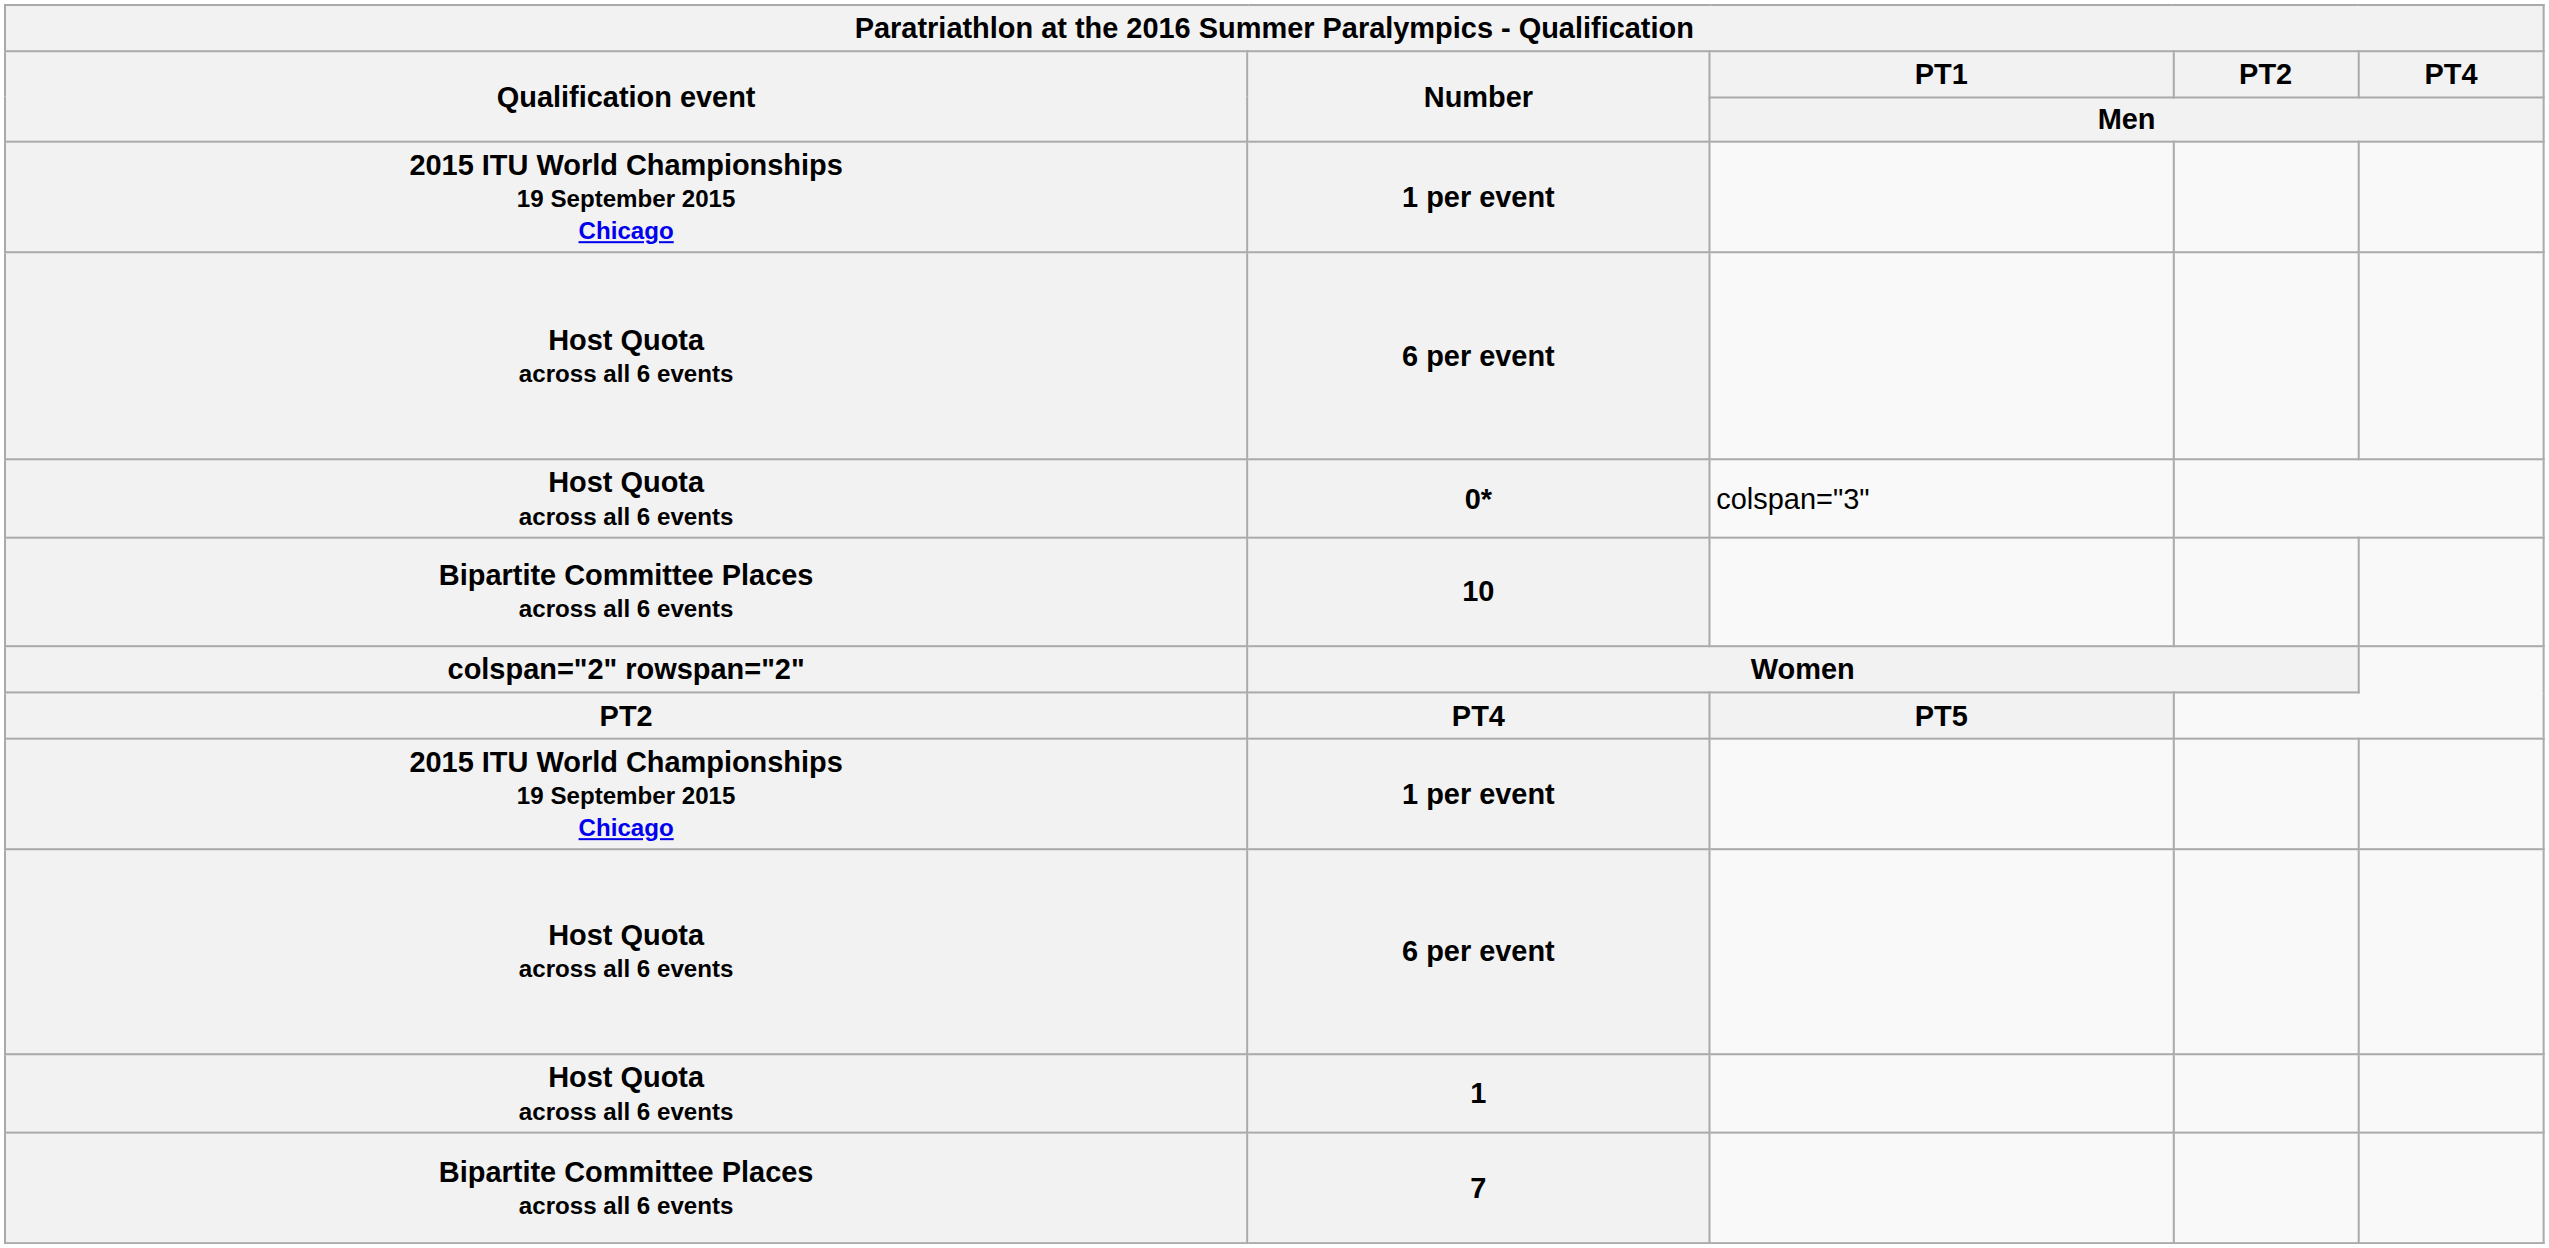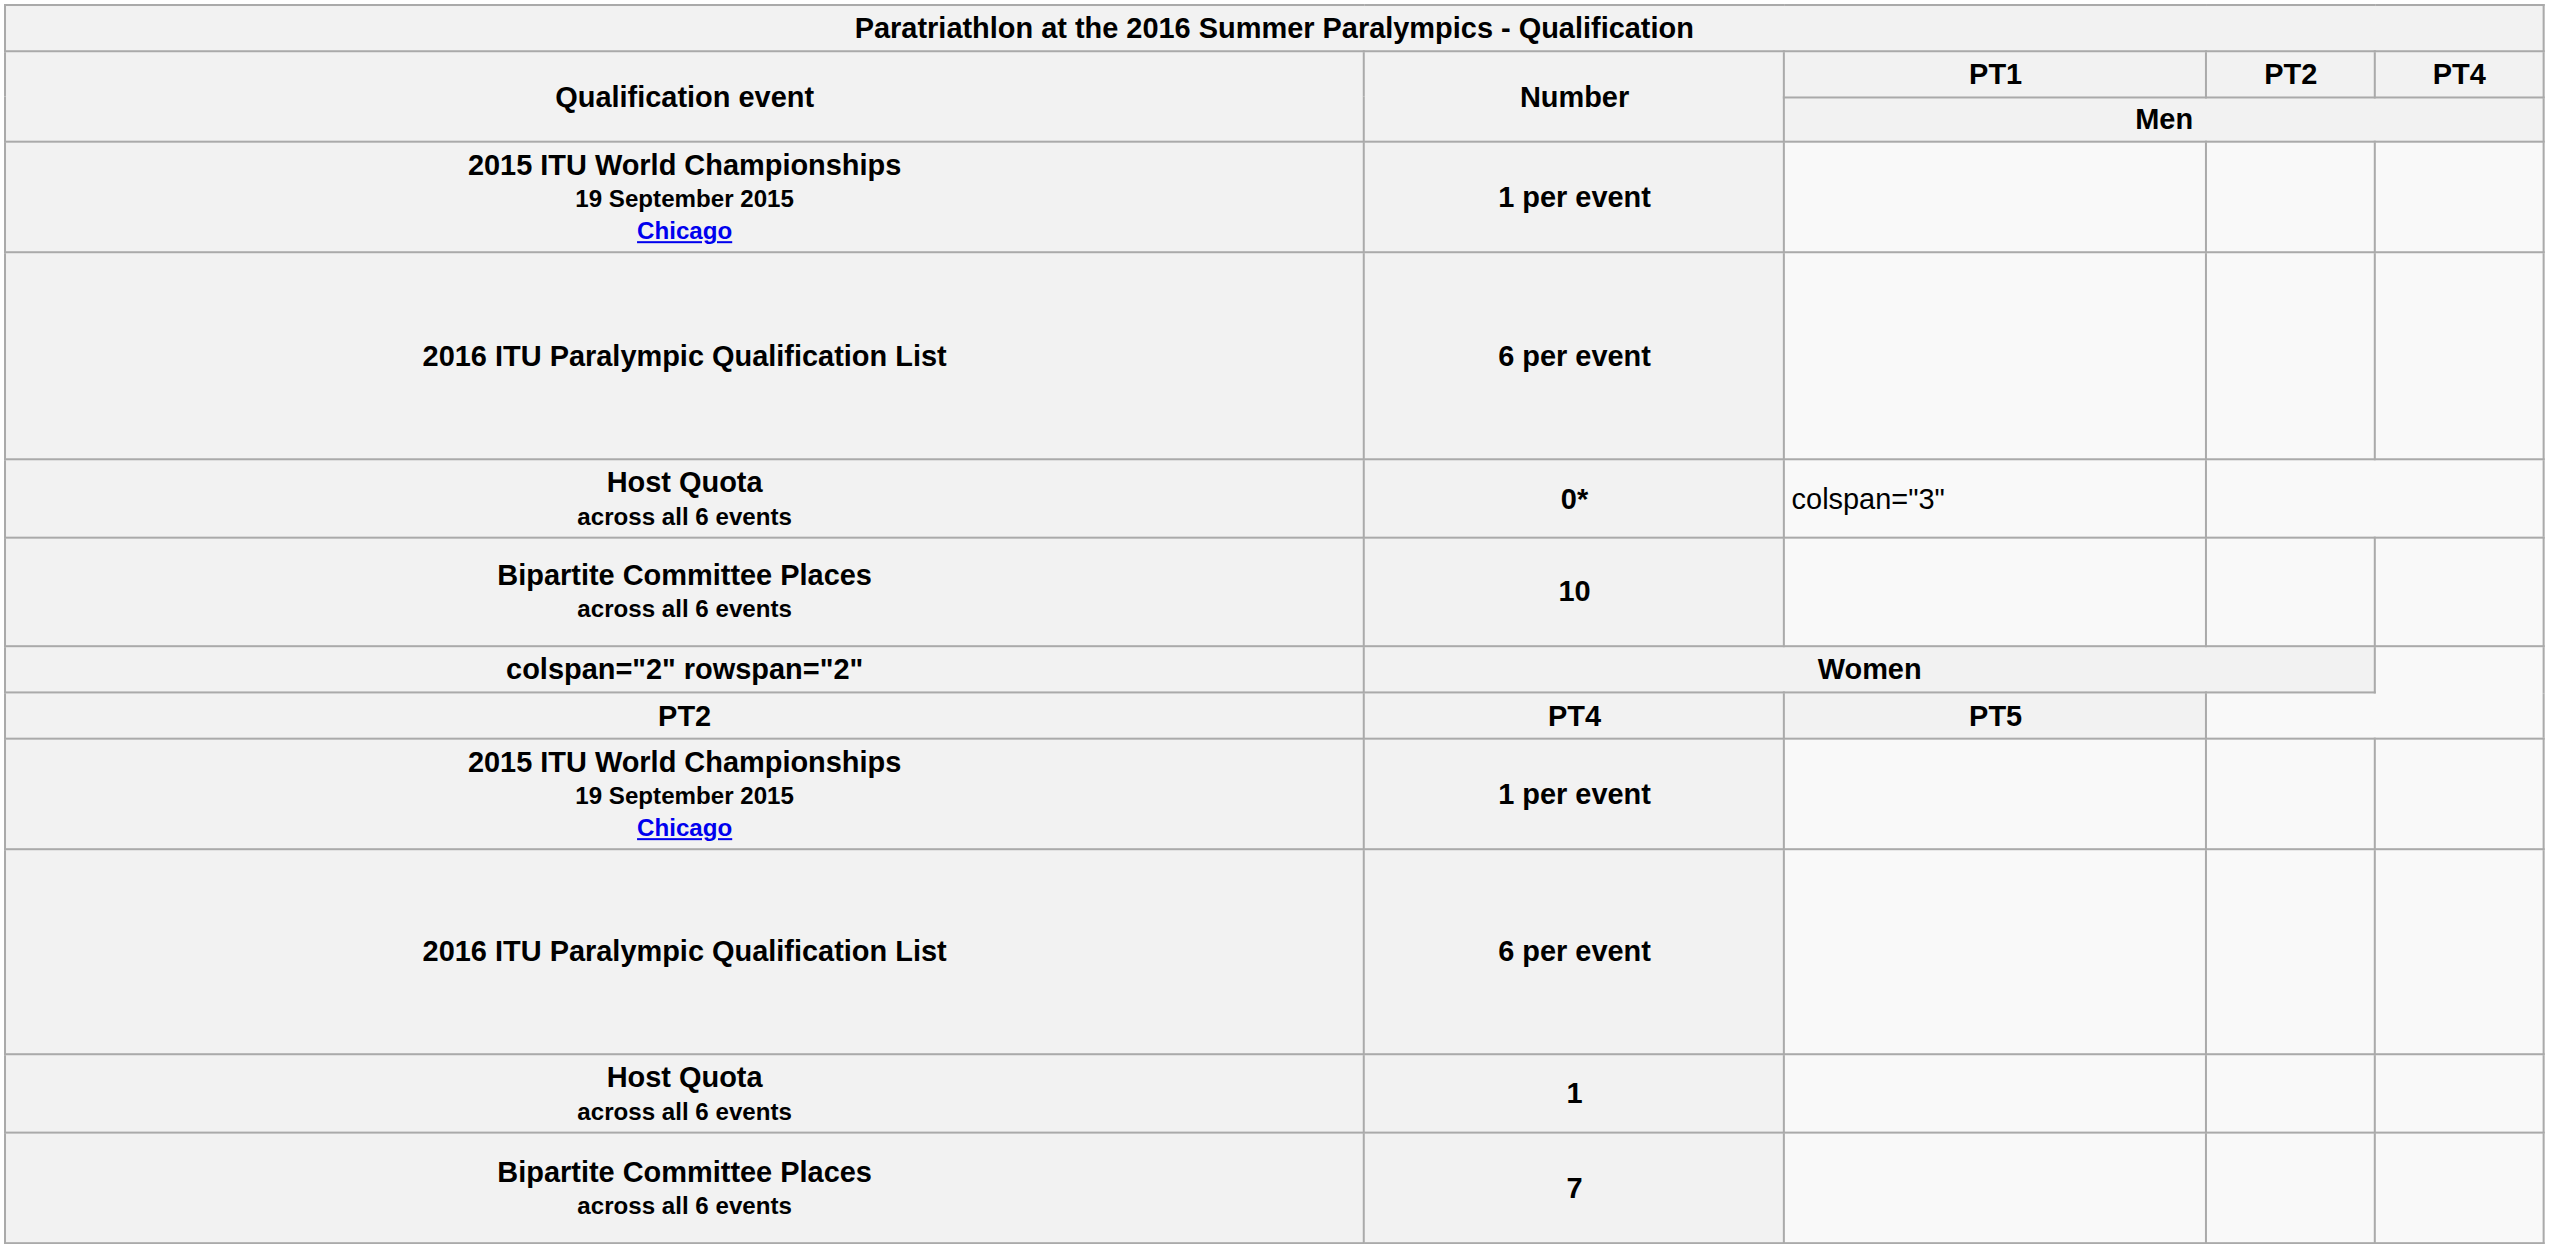(626, 356) Host Quota across all 6 events -> (685, 356) 2016 ITU Paralympic Qualification List
(626, 952) Host Quota across all 6 events -> (685, 952) 2016 ITU Paralympic Qualification List
